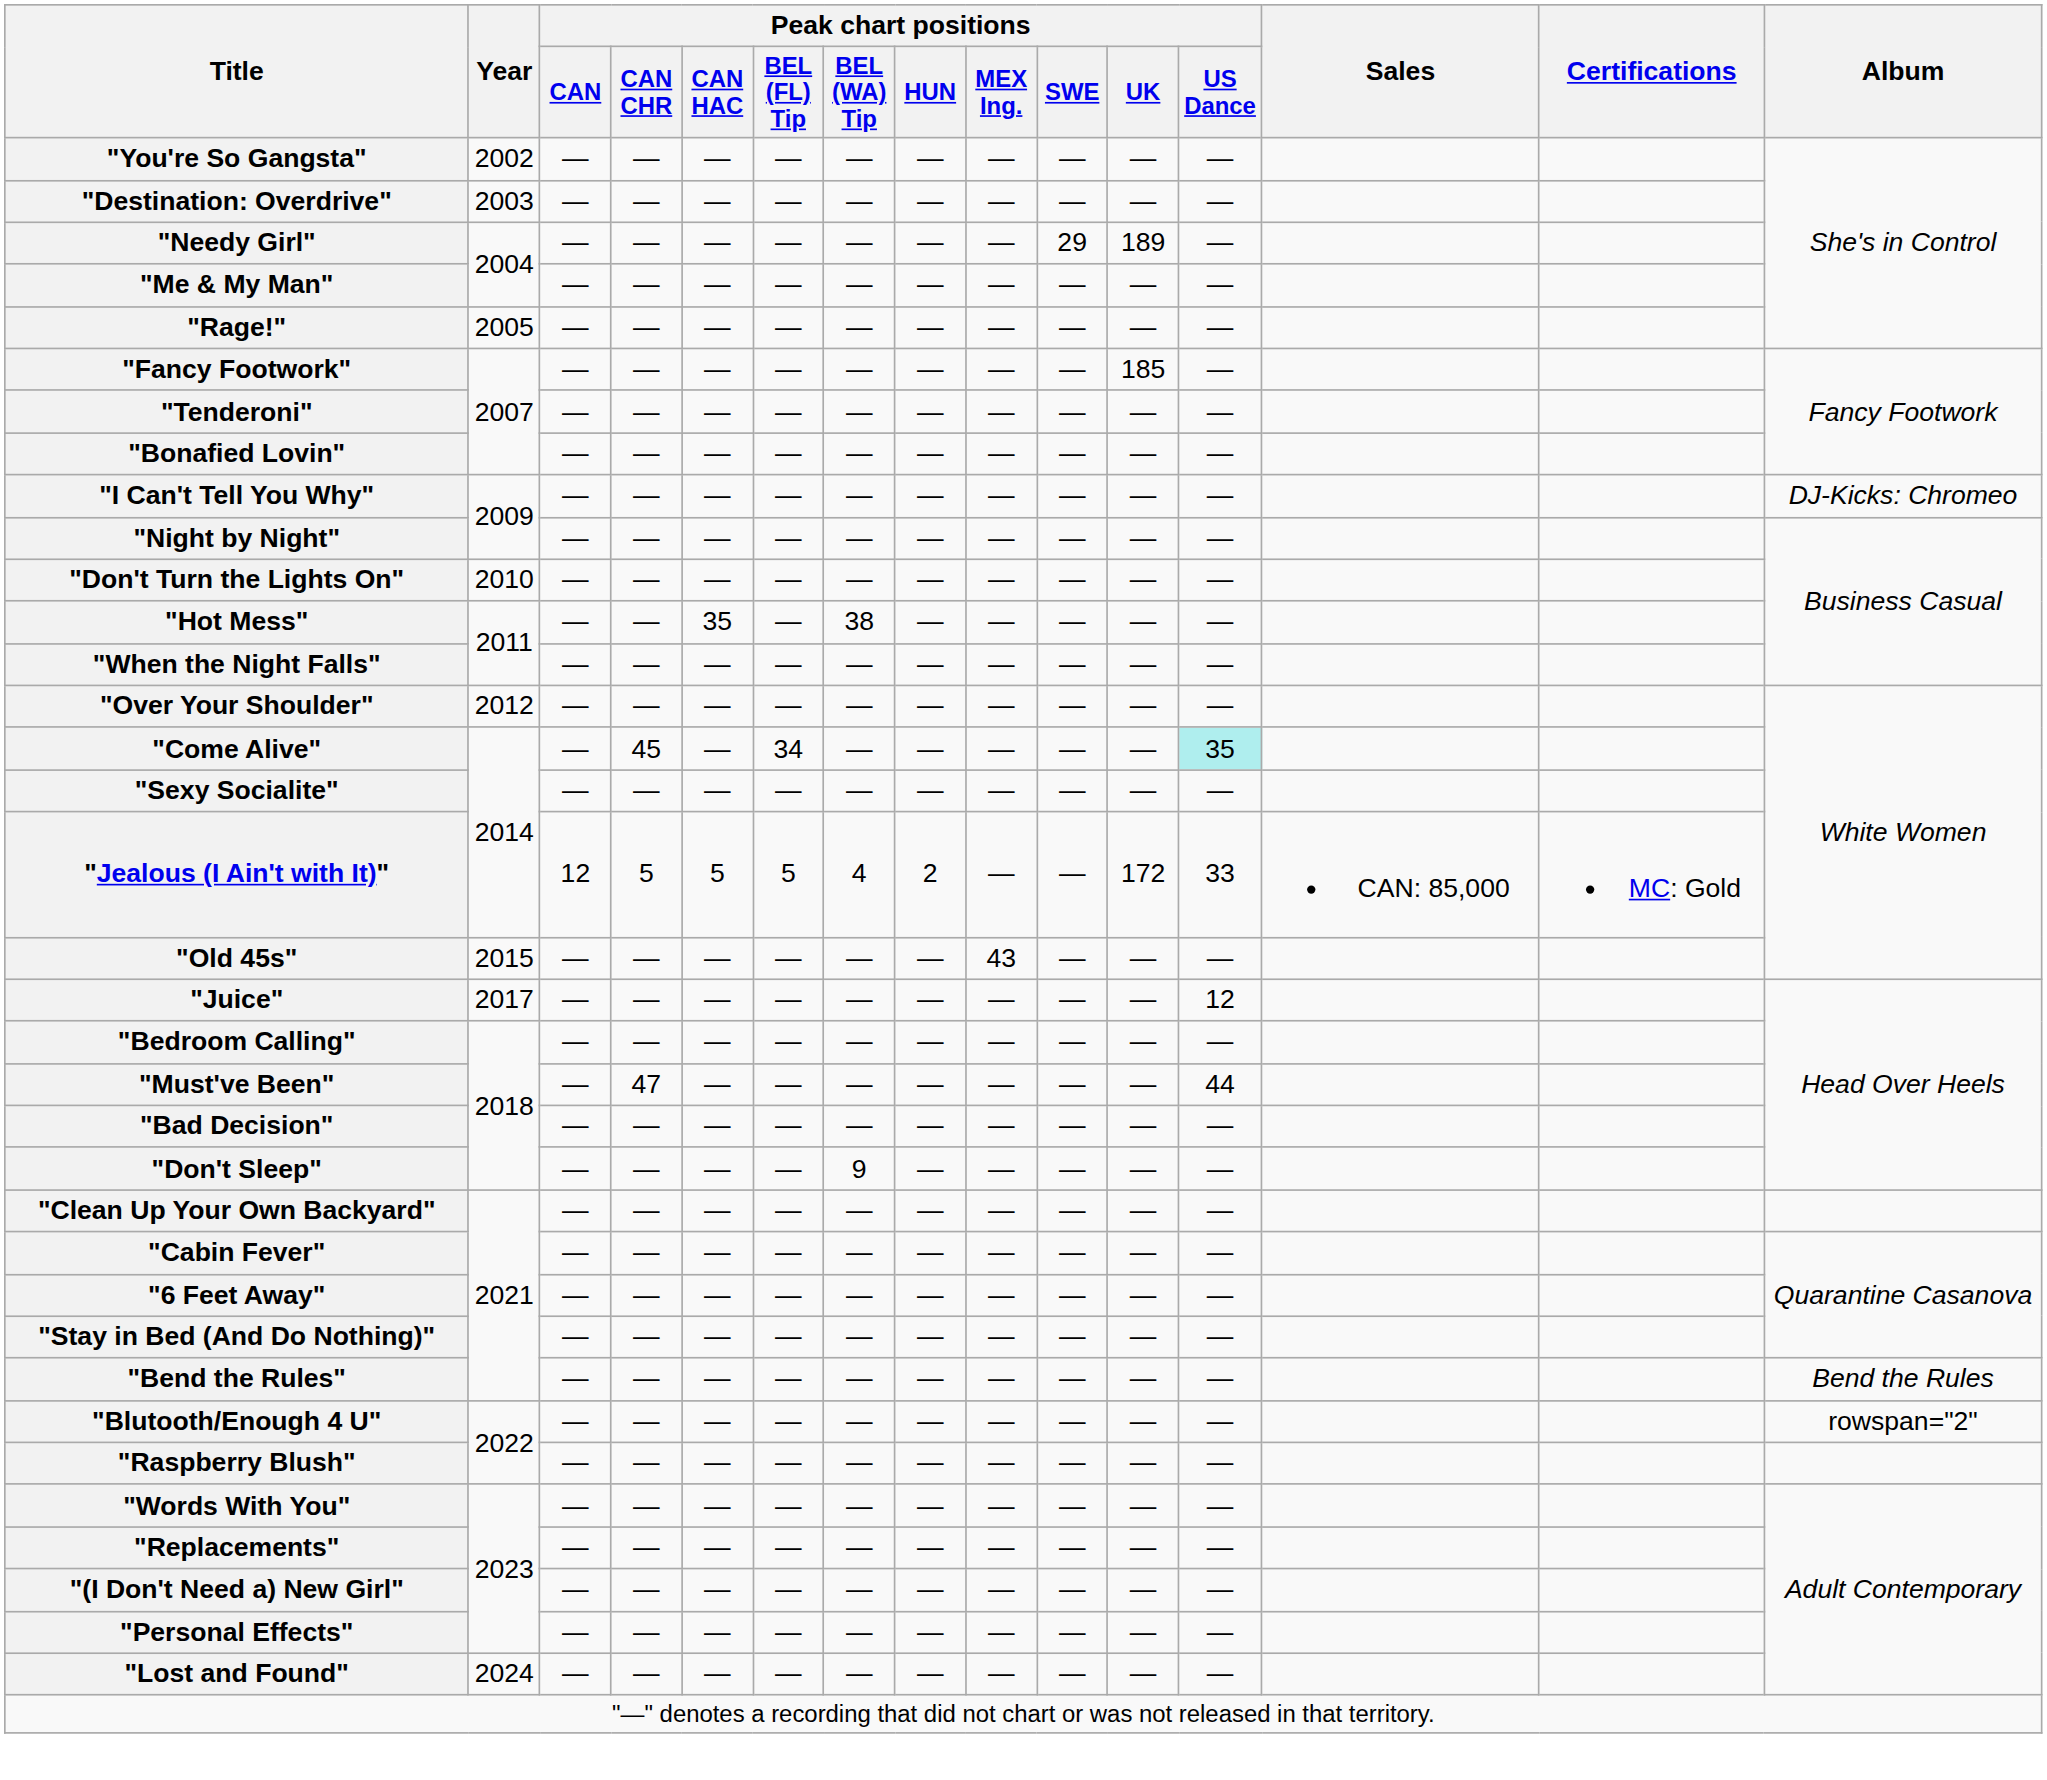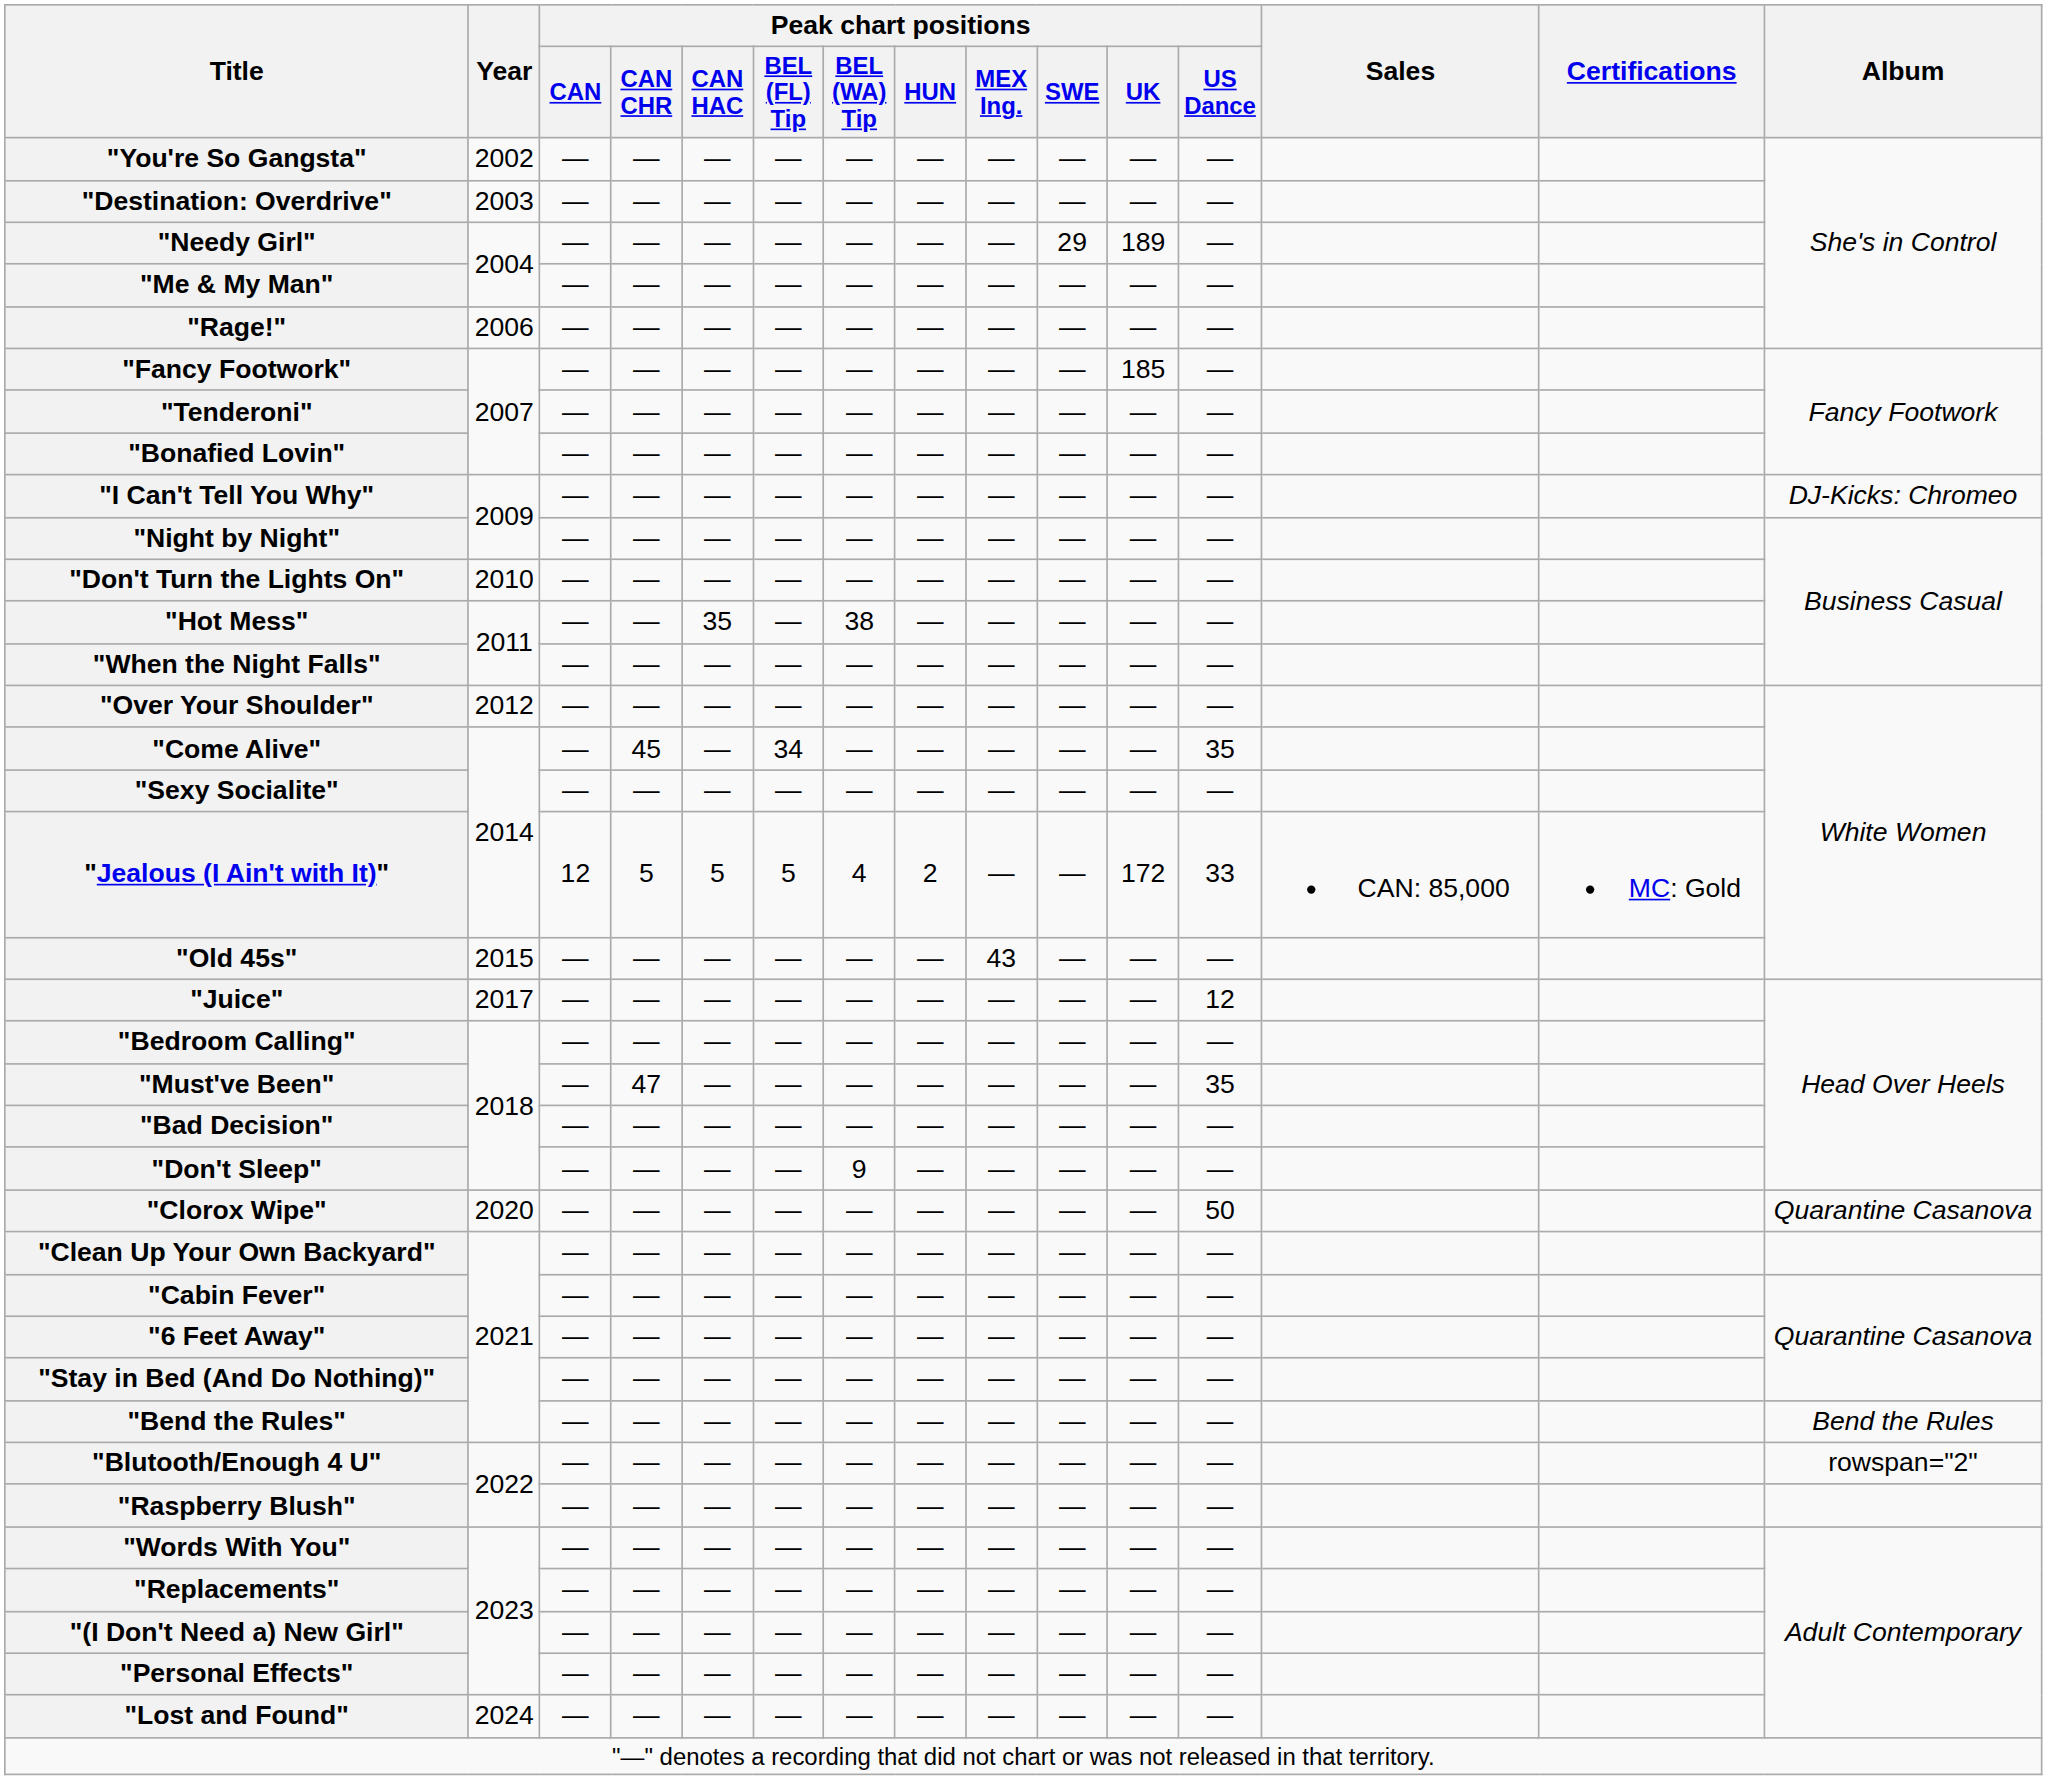(504, 327) 2005 -> (504, 327) 2006
(1220, 748) paleturquoise background -> (1220, 748) no background
(1220, 1084) 44 -> (1220, 1084) 35
+ row: (237, 1210)
